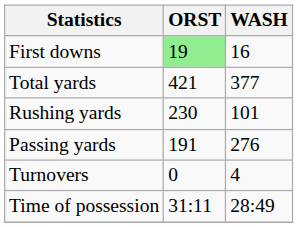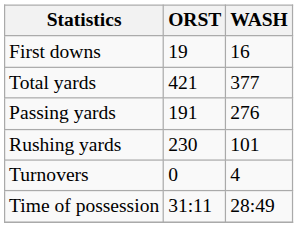(178, 51) lightgreen background -> (178, 51) no background
rows swapped: (65, 113) <-> (63, 144)
